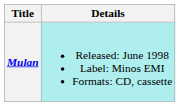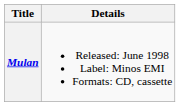(108, 68) paleturquoise background -> (108, 68) no background
